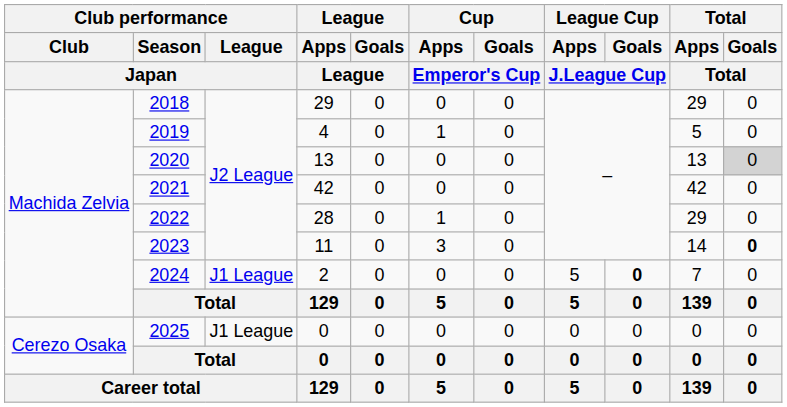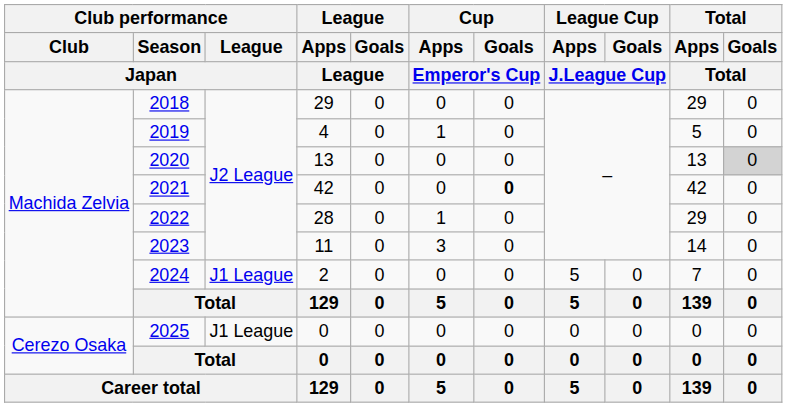(509, 189) normal -> (509, 189) bold
(752, 246) bold -> (752, 246) normal
(637, 274) bold -> (637, 274) normal
